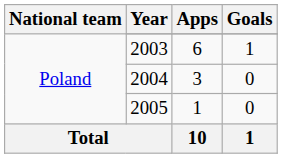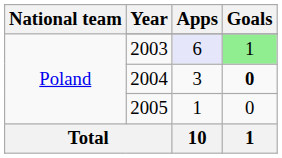(197, 49) no background -> (197, 49) lavender background
(250, 49) no background -> (250, 49) lightgreen background
(250, 78) normal -> (250, 78) bold
